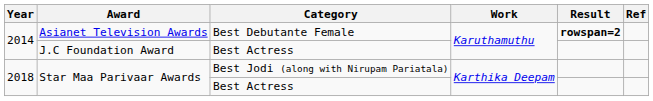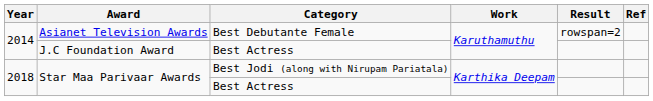(590, 32) bold -> (590, 32) normal
